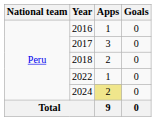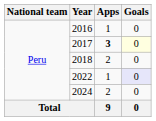(108, 44) normal -> (108, 44) bold
(136, 44) no background -> (136, 44) lightyellow background
(136, 76) no background -> (136, 76) lavender background
(108, 92) khaki background -> (108, 92) no background
